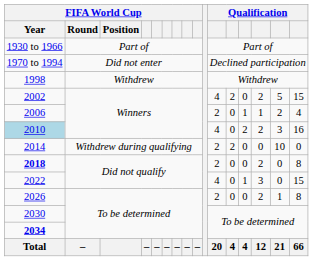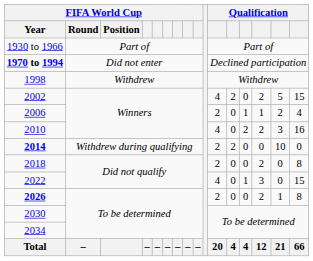(35, 63) normal -> (35, 63) bold
(35, 130) lightblue background -> (35, 130) no background
(35, 146) normal -> (35, 146) bold
(35, 163) bold -> (35, 163) normal
(35, 197) normal -> (35, 197) bold
(35, 230) bold -> (35, 230) normal
